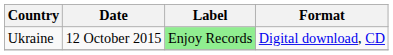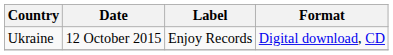(210, 38) lightgreen background -> (210, 38) no background
